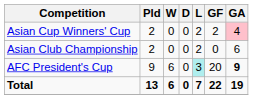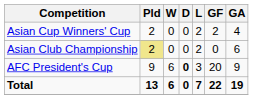(237, 31) pink background -> (237, 31) no background
(152, 49) no background -> (152, 49) khaki background
(186, 67) normal -> (186, 67) bold
(199, 67) paleturquoise background -> (199, 67) no background
(237, 67) bold -> (237, 67) normal
